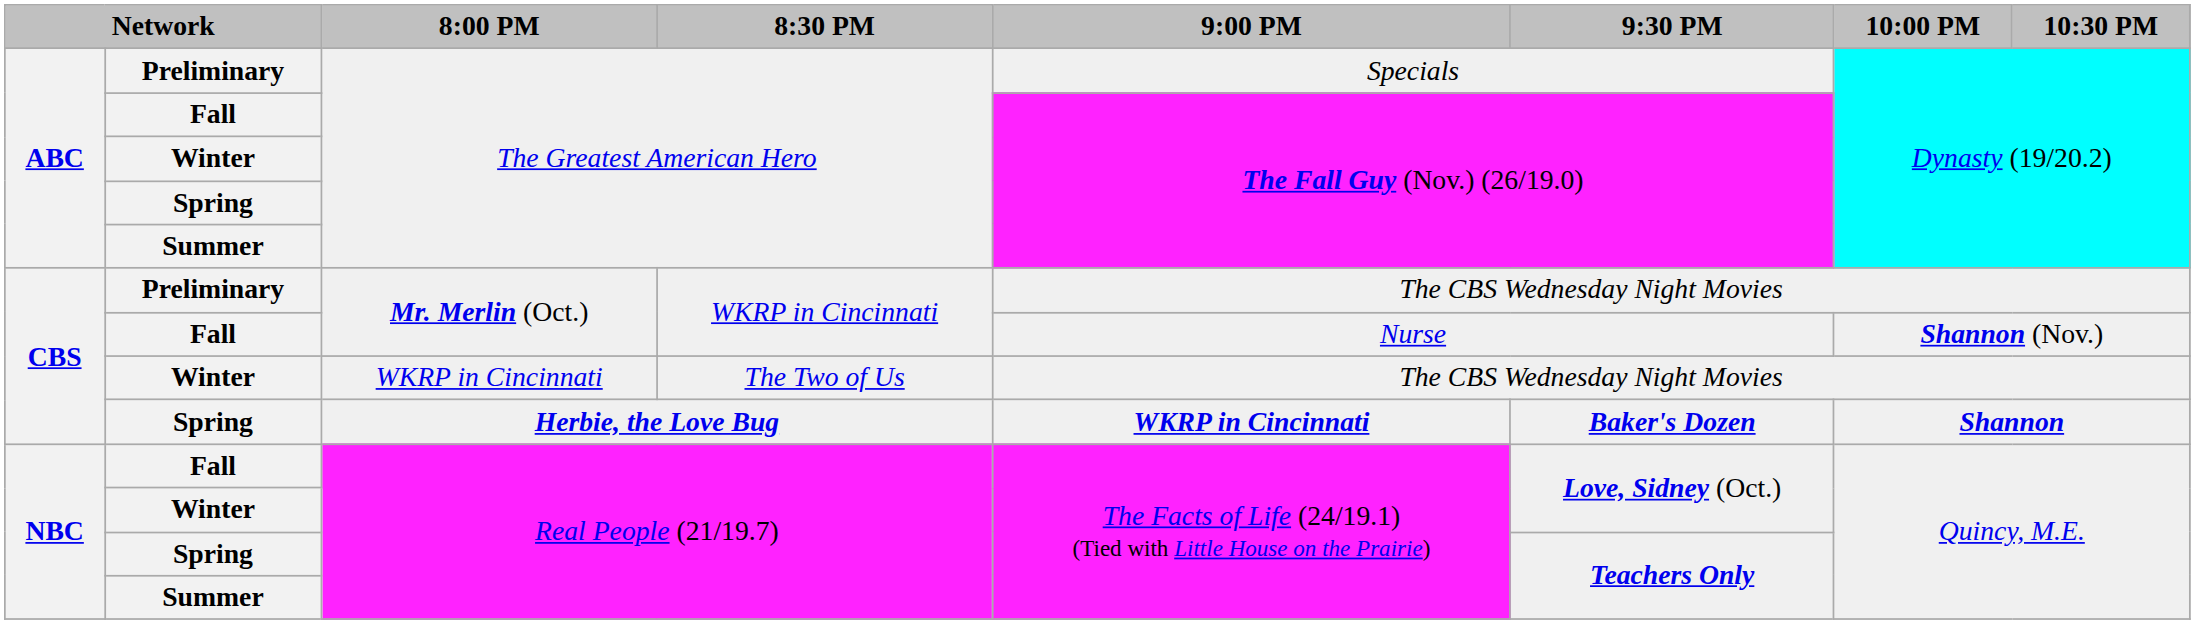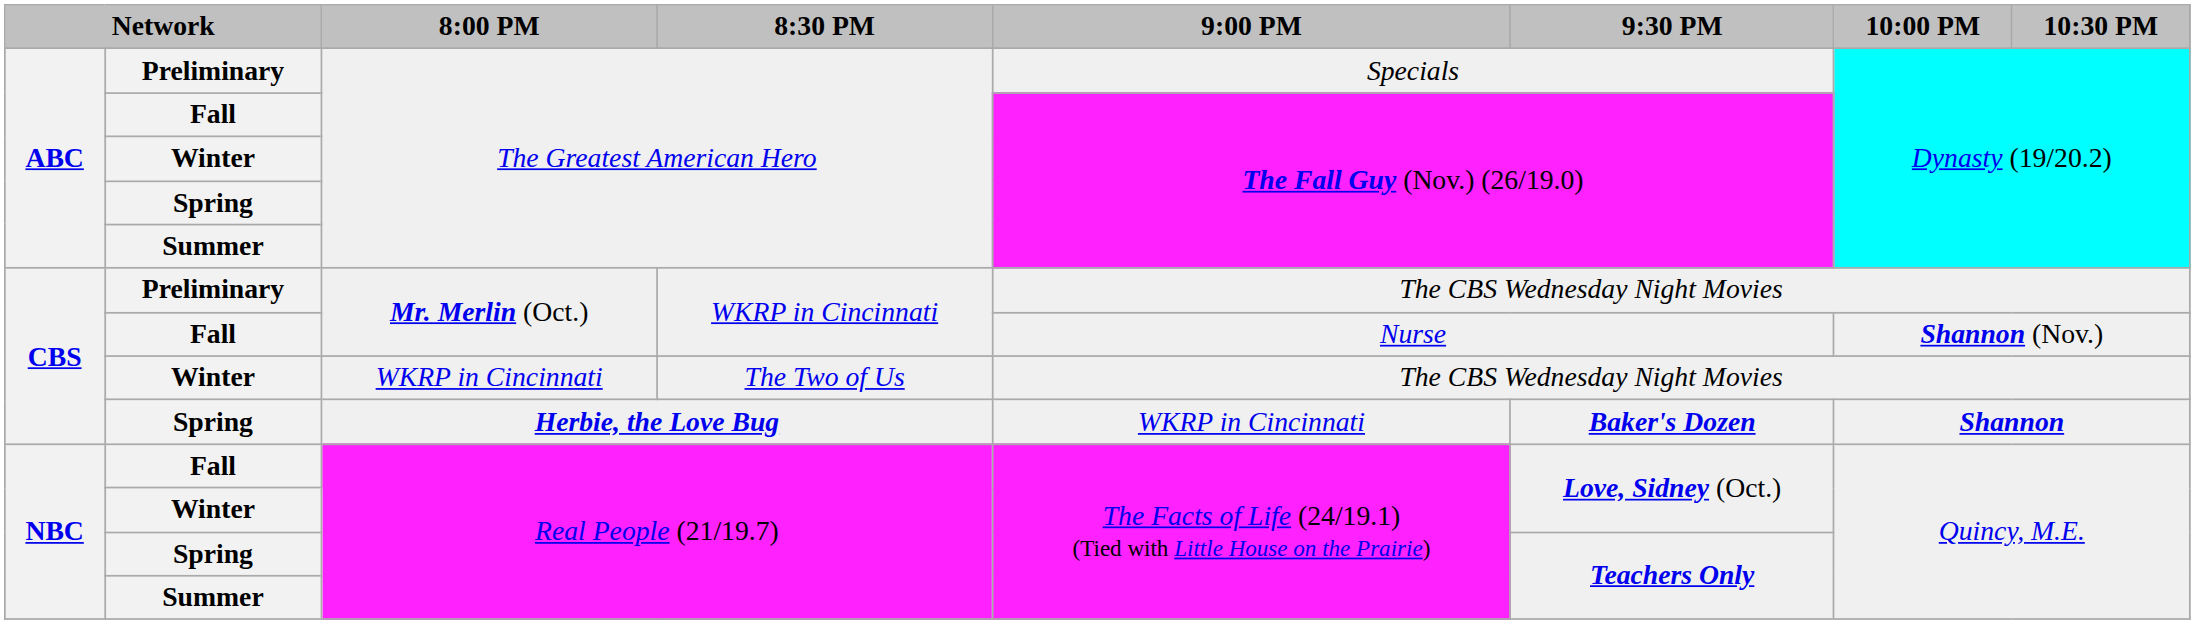(1251, 421) bold -> (1251, 421) normal
